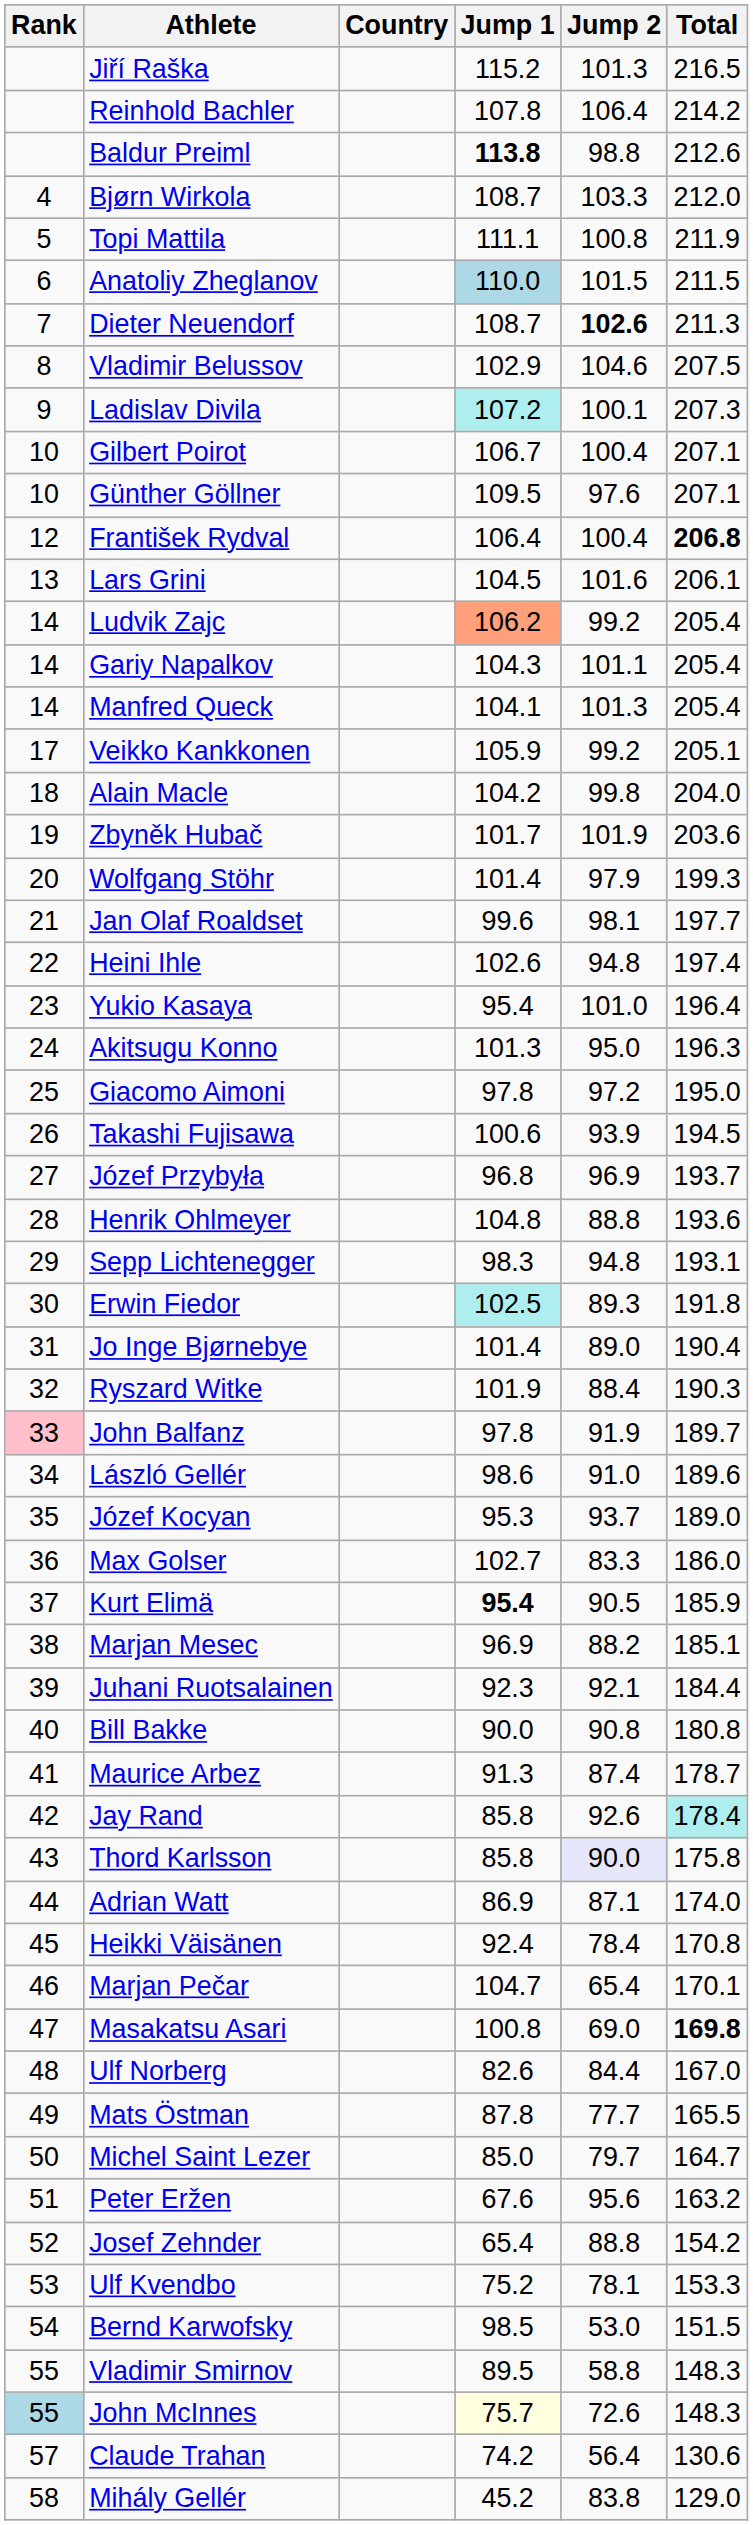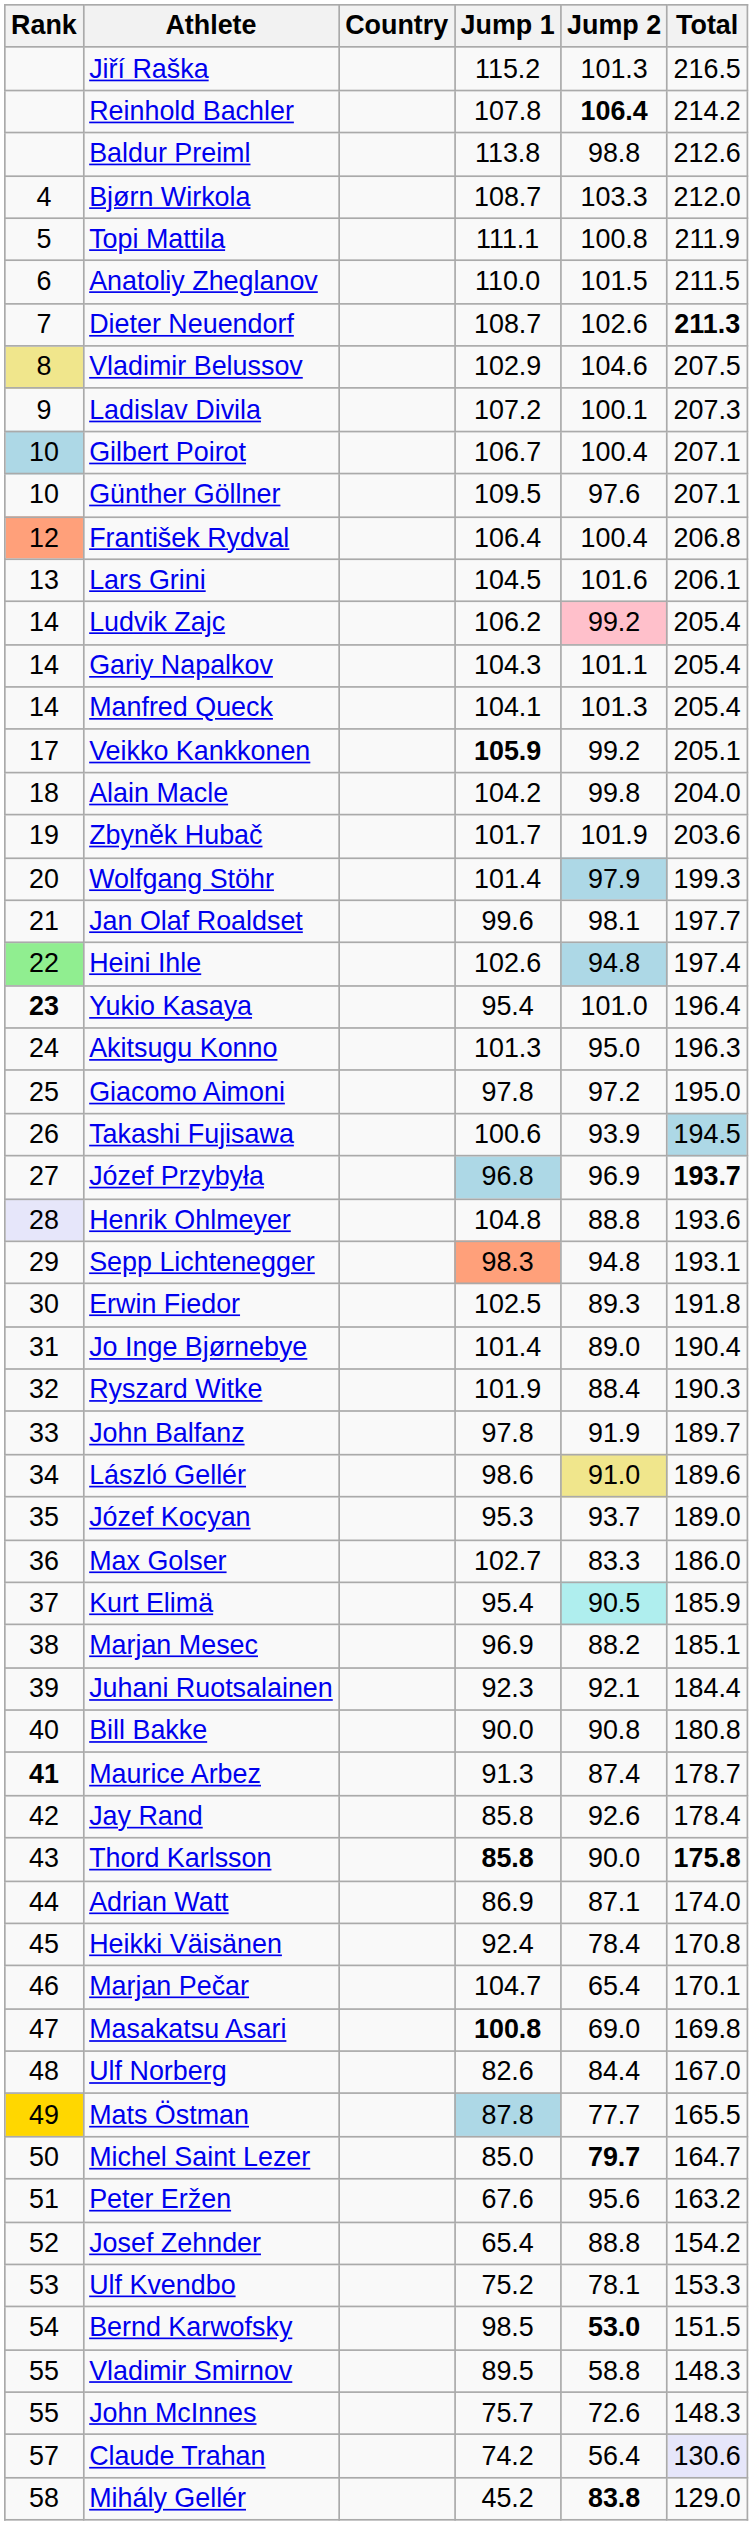(614, 111) normal -> (614, 111) bold
(508, 153) bold -> (508, 153) normal
(508, 281) lightblue background -> (508, 281) no background
(614, 324) bold -> (614, 324) normal
(707, 324) normal -> (707, 324) bold
(44, 366) no background -> (44, 366) khaki background
(508, 409) paleturquoise background -> (508, 409) no background
(44, 452) no background -> (44, 452) lightblue background
(44, 537) no background -> (44, 537) lightsalmon background
(707, 537) bold -> (707, 537) normal
(508, 622) lightsalmon background -> (508, 622) no background
(614, 622) no background -> (614, 622) pink background
(508, 750) normal -> (508, 750) bold
(614, 878) no background -> (614, 878) lightblue background
(44, 963) no background -> (44, 963) lightgreen background
(614, 963) no background -> (614, 963) lightblue background
(44, 1006) normal -> (44, 1006) bold
(707, 1134) no background -> (707, 1134) lightblue background
(508, 1176) no background -> (508, 1176) lightblue background
(707, 1176) normal -> (707, 1176) bold
(44, 1219) no background -> (44, 1219) lavender background
(508, 1262) no background -> (508, 1262) lightsalmon background
(508, 1304) paleturquoise background -> (508, 1304) no background
(44, 1432) pink background -> (44, 1432) no background
(614, 1475) no background -> (614, 1475) khaki background
(508, 1603) bold -> (508, 1603) normal
(614, 1603) no background -> (614, 1603) paleturquoise background
(44, 1773) normal -> (44, 1773) bold
(707, 1816) paleturquoise background -> (707, 1816) no background
(508, 1858) normal -> (508, 1858) bold
(614, 1858) lavender background -> (614, 1858) no background
(707, 1858) normal -> (707, 1858) bold
(508, 2029) normal -> (508, 2029) bold
(707, 2029) bold -> (707, 2029) normal
(44, 2114) no background -> (44, 2114) gold background
(508, 2114) no background -> (508, 2114) lightblue background
(614, 2157) normal -> (614, 2157) bold
(614, 2327) normal -> (614, 2327) bold
(44, 2413) lightblue background -> (44, 2413) no background
(508, 2413) lightyellow background -> (508, 2413) no background
(707, 2455) no background -> (707, 2455) lavender background
(614, 2498) normal -> (614, 2498) bold
